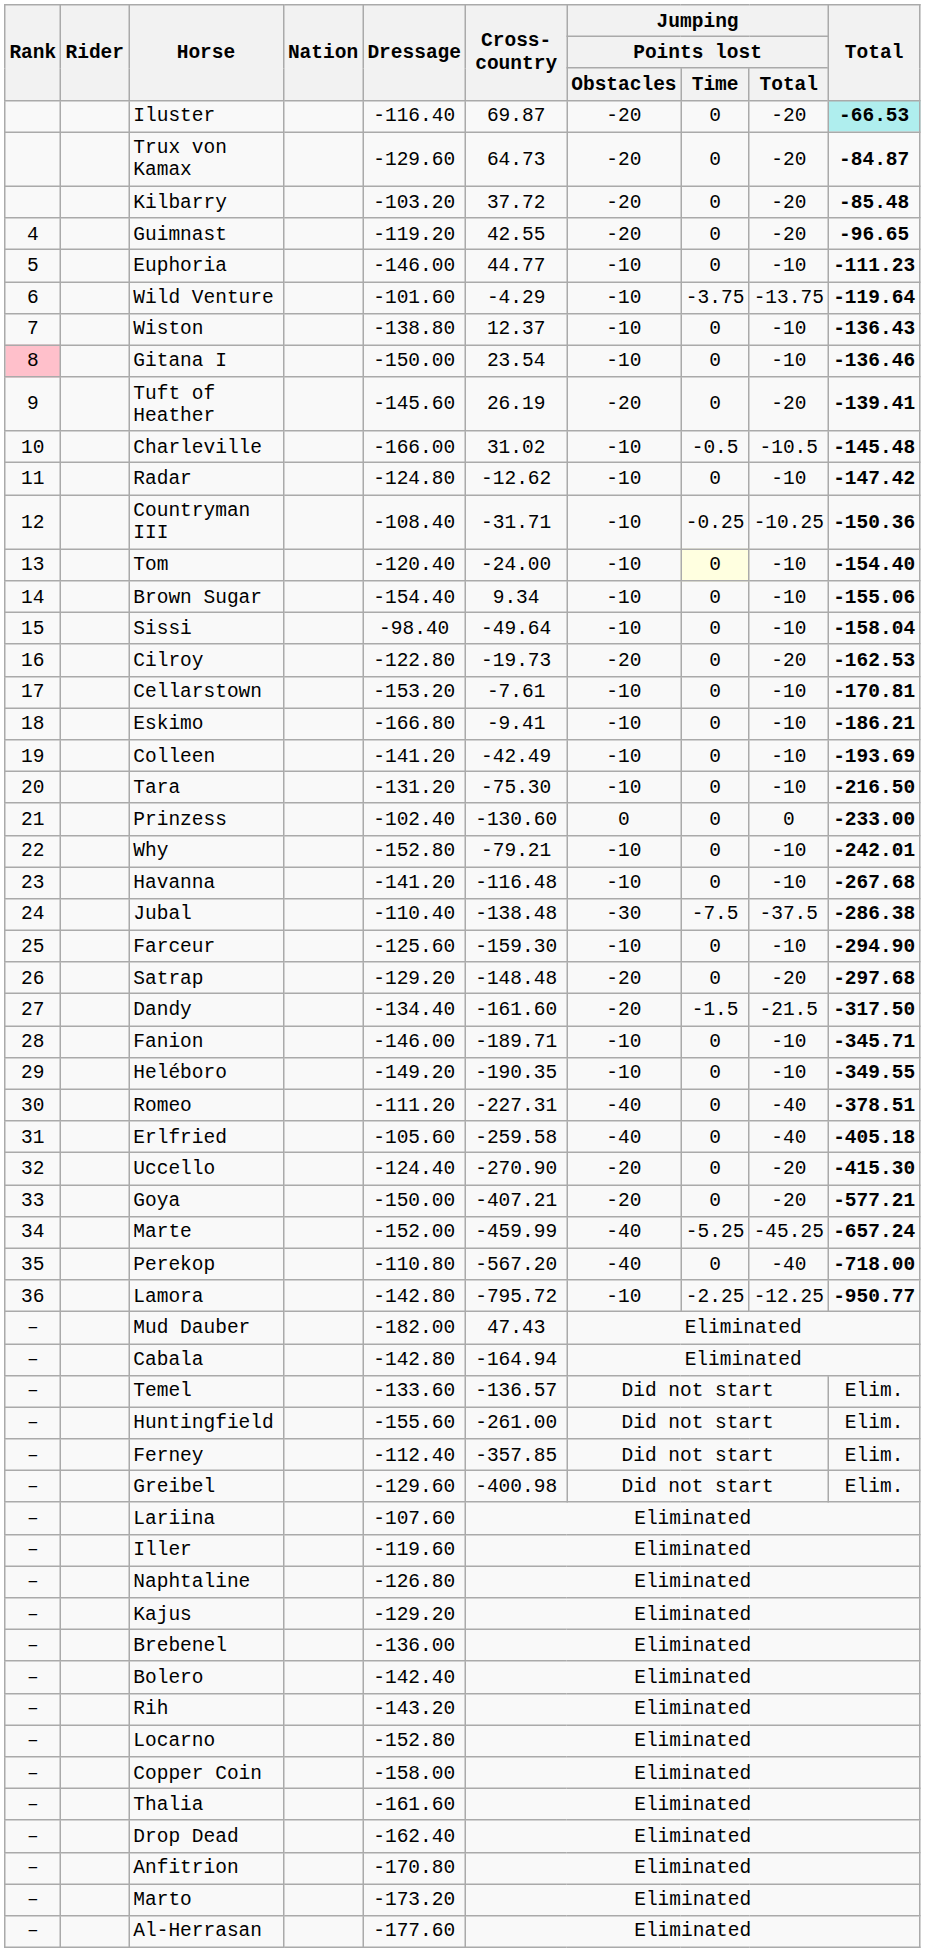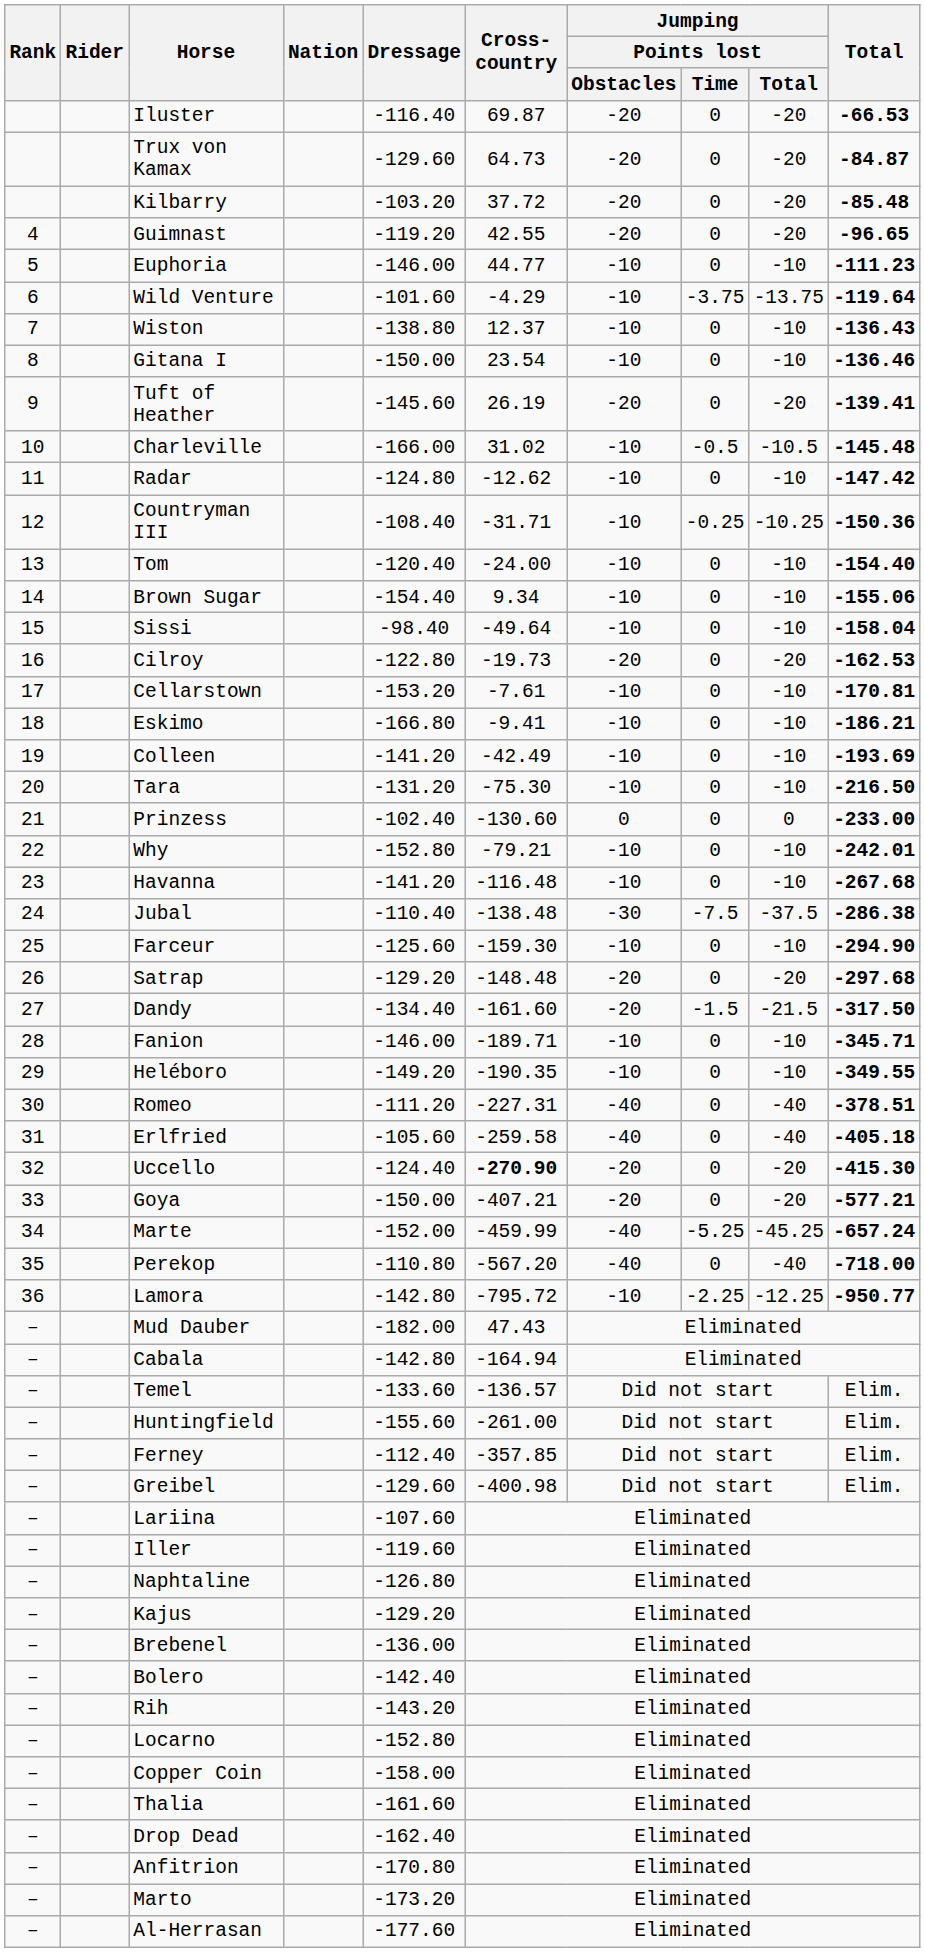(874, 116) paleturquoise background -> (874, 116) no background
(33, 361) pink background -> (33, 361) no background
(715, 565) lightyellow background -> (715, 565) no background
(516, 1169) normal -> (516, 1169) bold
